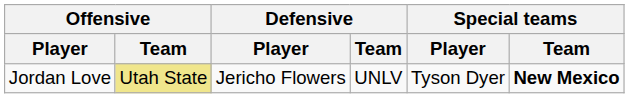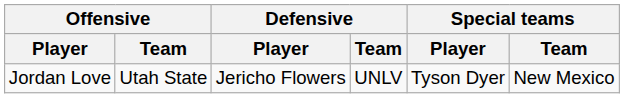(163, 78) khaki background -> (163, 78) no background
(567, 78) bold -> (564, 78) normal
